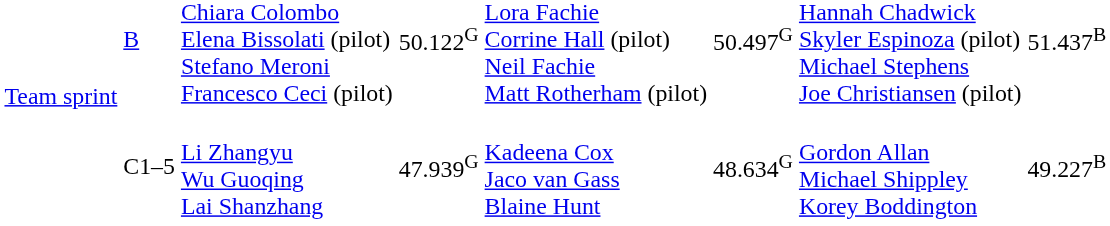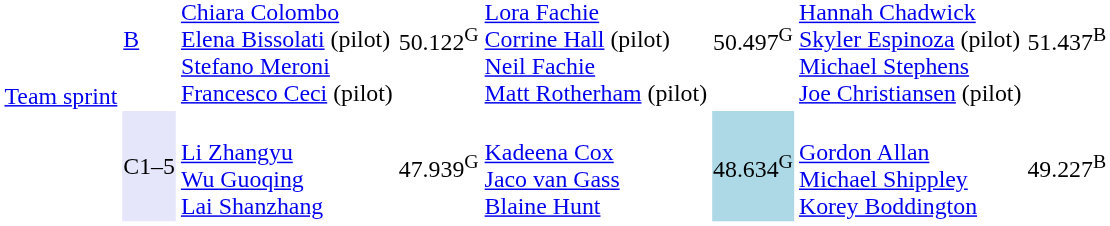(149, 165) no background -> (149, 165) lavender background
(753, 165) no background -> (753, 165) lightblue background
